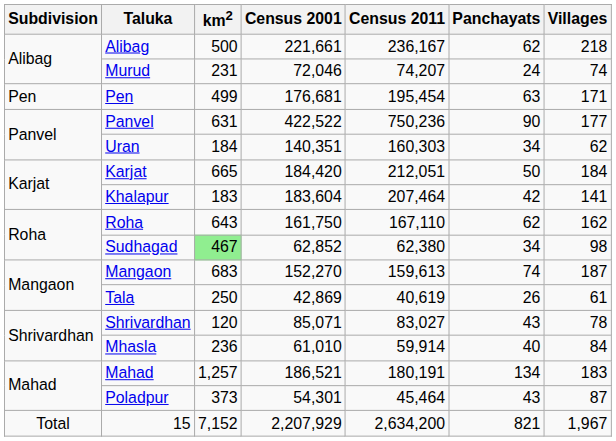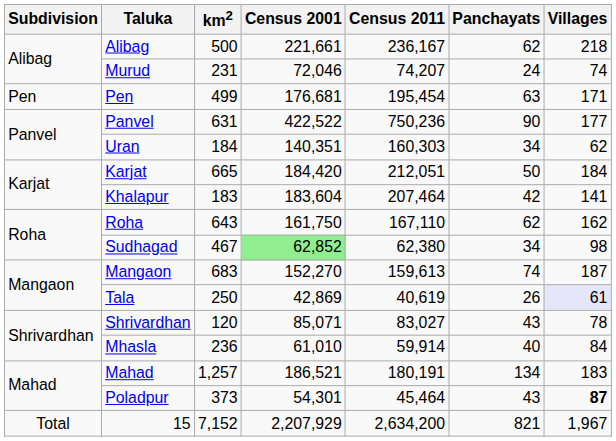(224, 247) lightgreen background -> (224, 247) no background
(318, 247) no background -> (318, 247) lightgreen background
(598, 297) no background -> (598, 297) lavender background
(598, 398) normal -> (598, 398) bold
